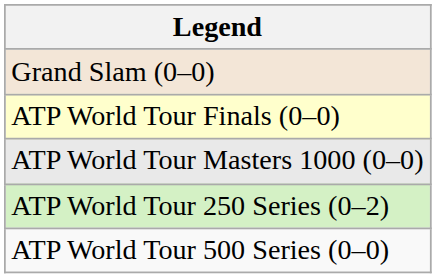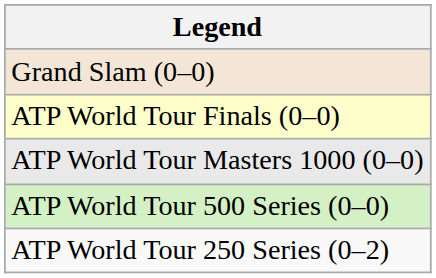(200, 205) ATP World Tour 250 Series (0–2) -> (200, 205) ATP World Tour 500 Series (0–0)
(200, 250) ATP World Tour 500 Series (0–0) -> (200, 250) ATP World Tour 250 Series (0–2)
